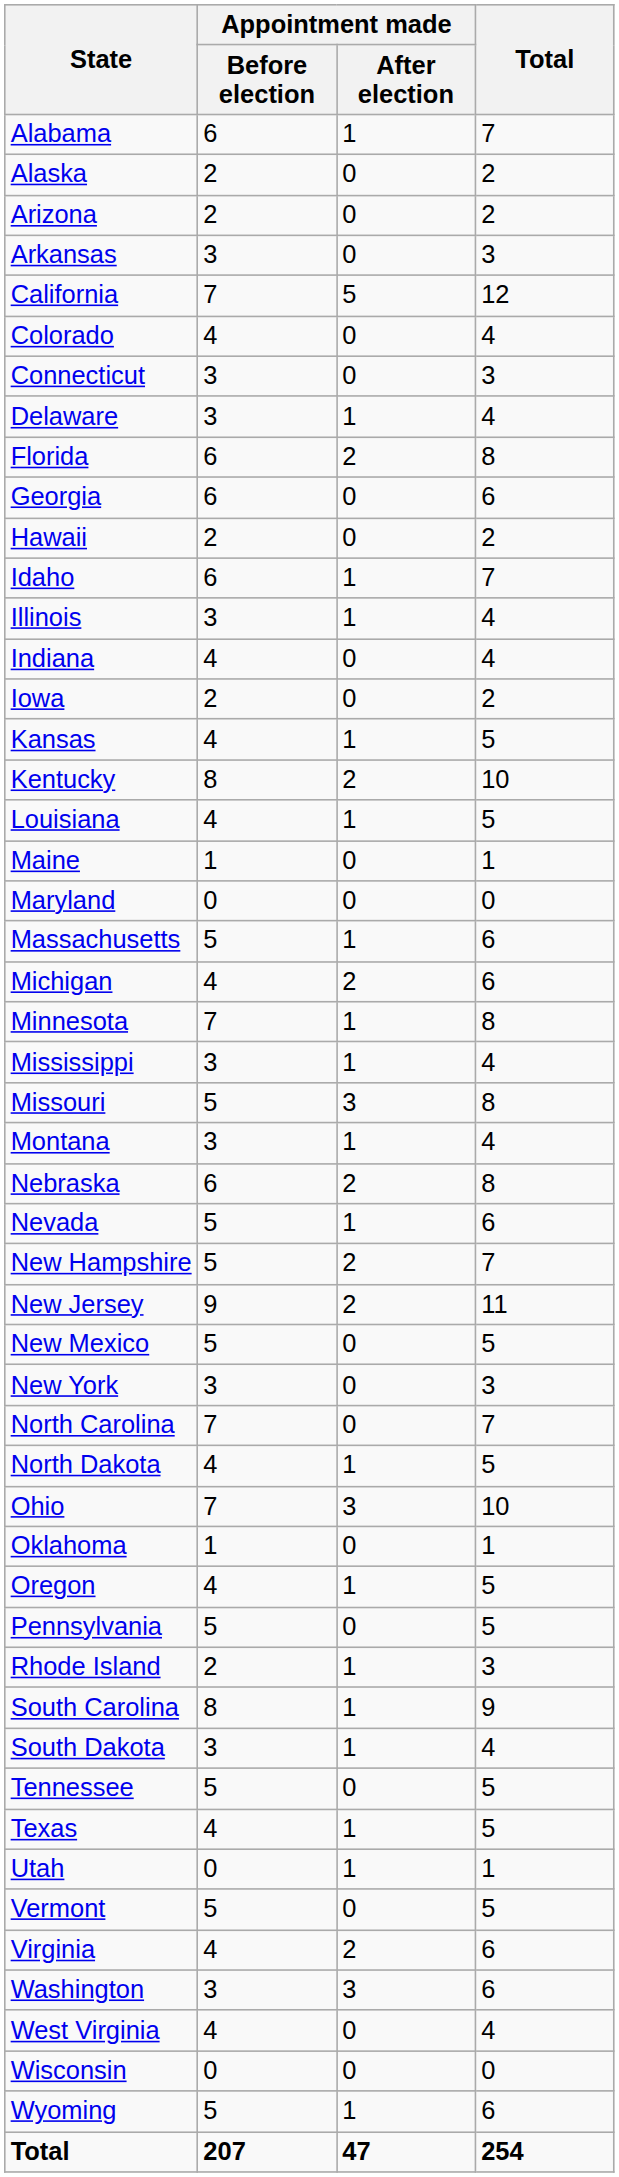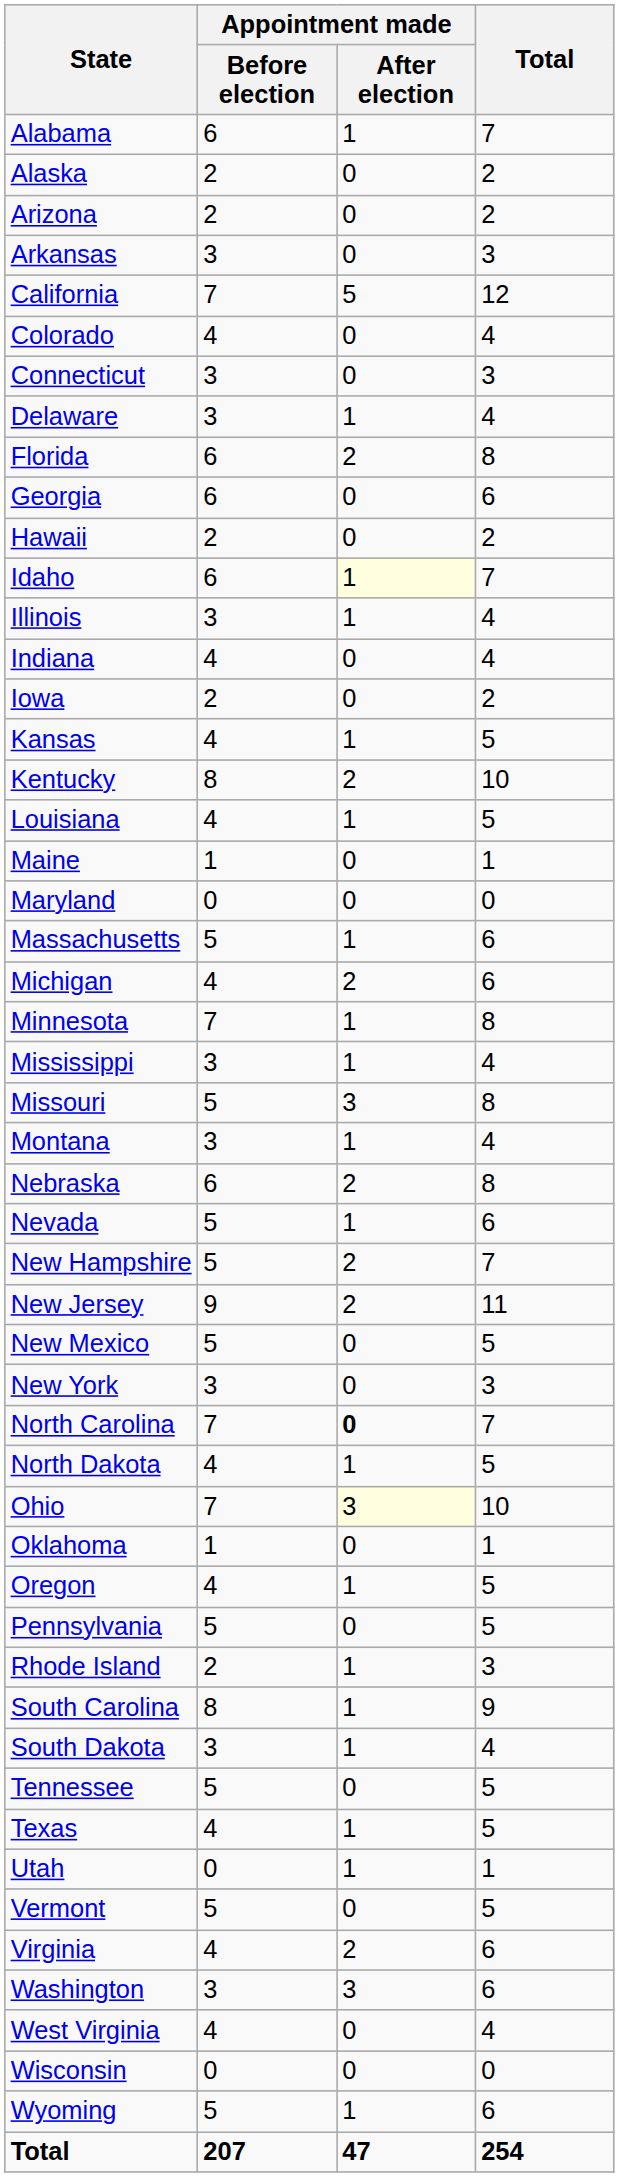(349, 577) no background -> (349, 577) lightyellow background
(349, 1425) normal -> (349, 1425) bold
(349, 1505) no background -> (349, 1505) lightyellow background
